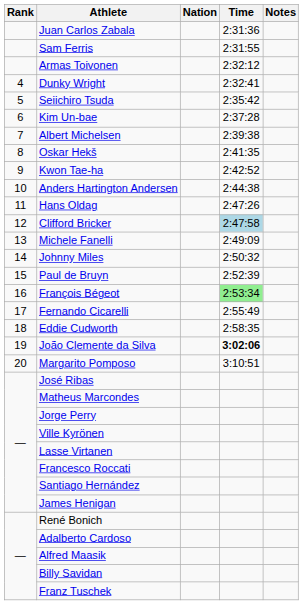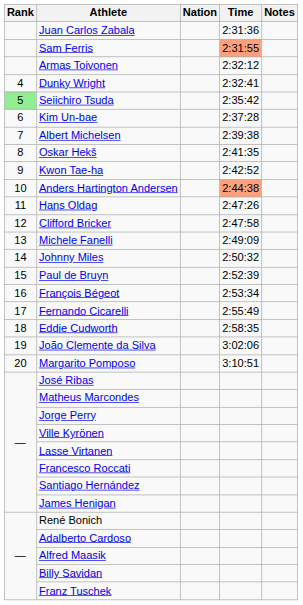(241, 48) no background -> (241, 48) lightsalmon background
(20, 100) no background -> (20, 100) lightgreen background
(241, 188) no background -> (241, 188) lightsalmon background
(241, 223) lightblue background -> (241, 223) no background
(241, 293) lightgreen background -> (241, 293) no background
(241, 345) bold -> (241, 345) normal
